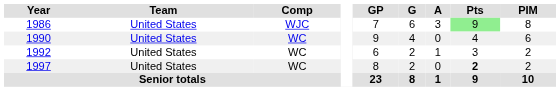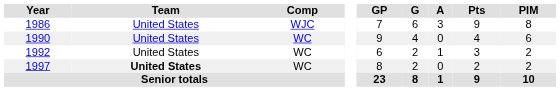(475, 24) lightgreen background -> (477, 24) no background
(163, 66) normal -> (166, 66) bold
(475, 66) bold -> (477, 66) normal
